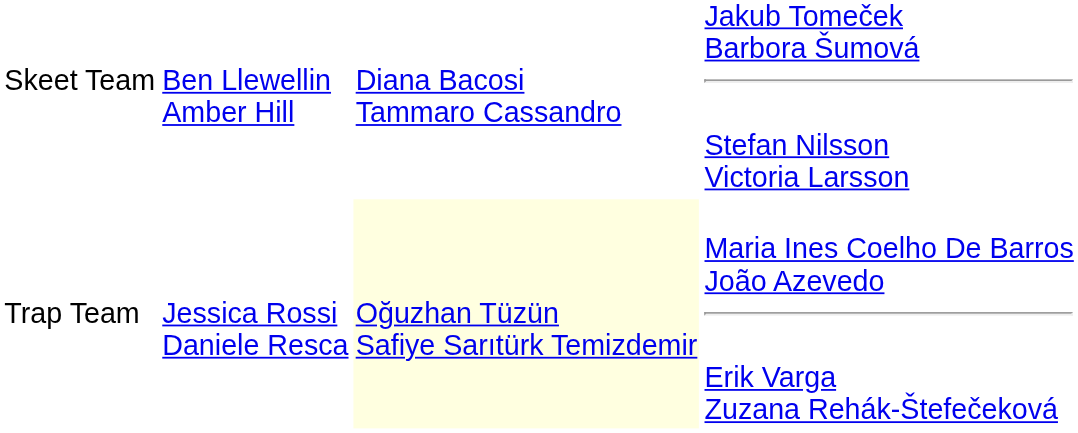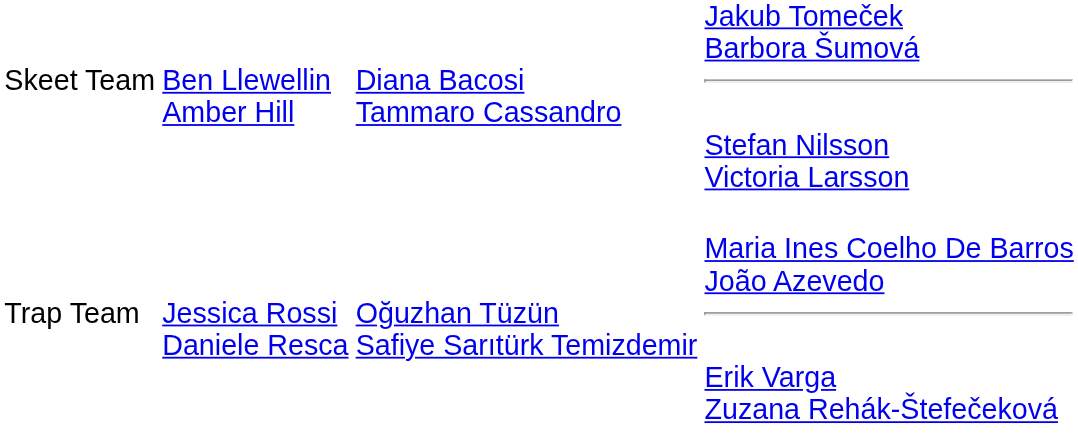(527, 329) lightyellow background -> (527, 329) no background
